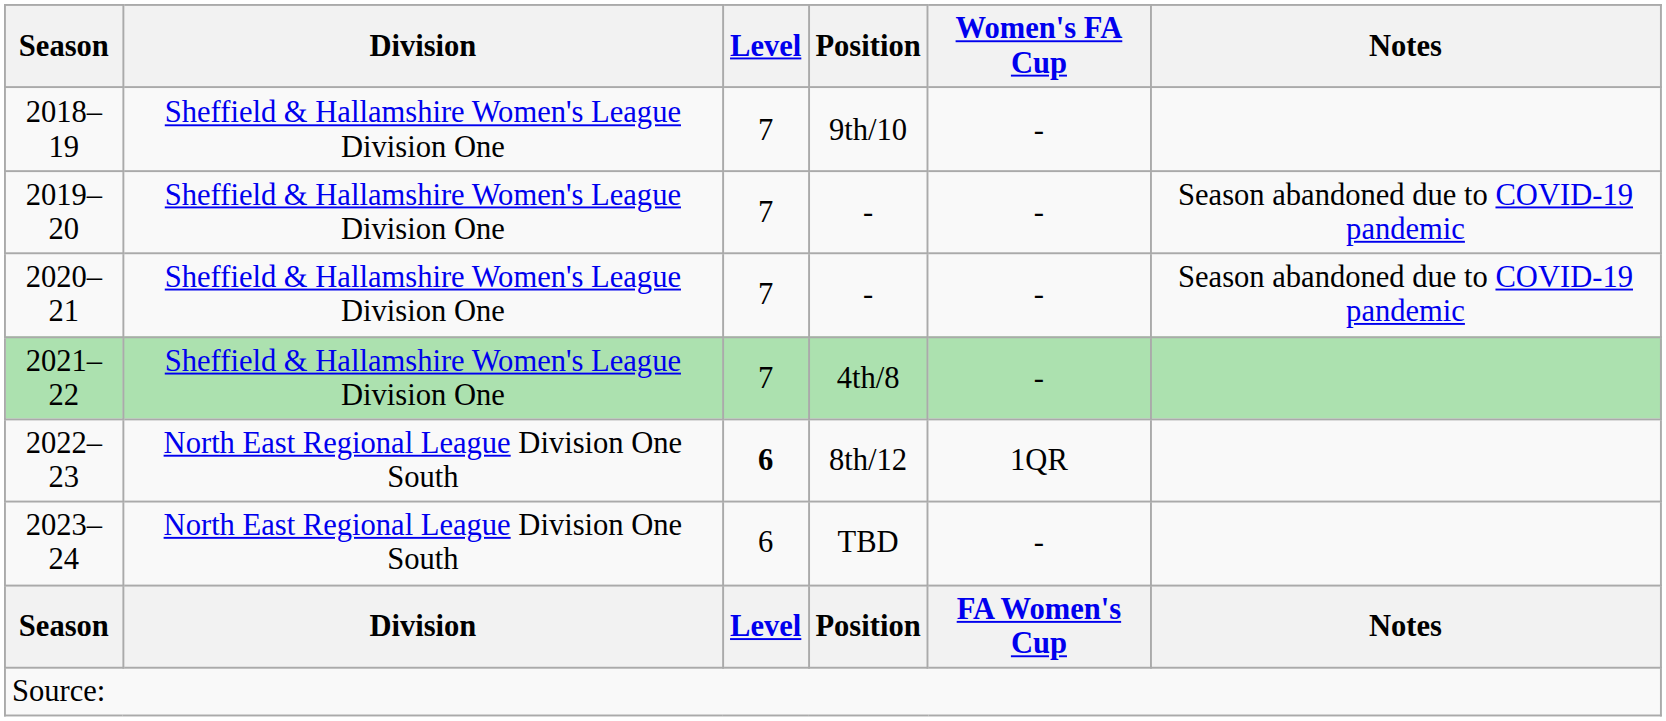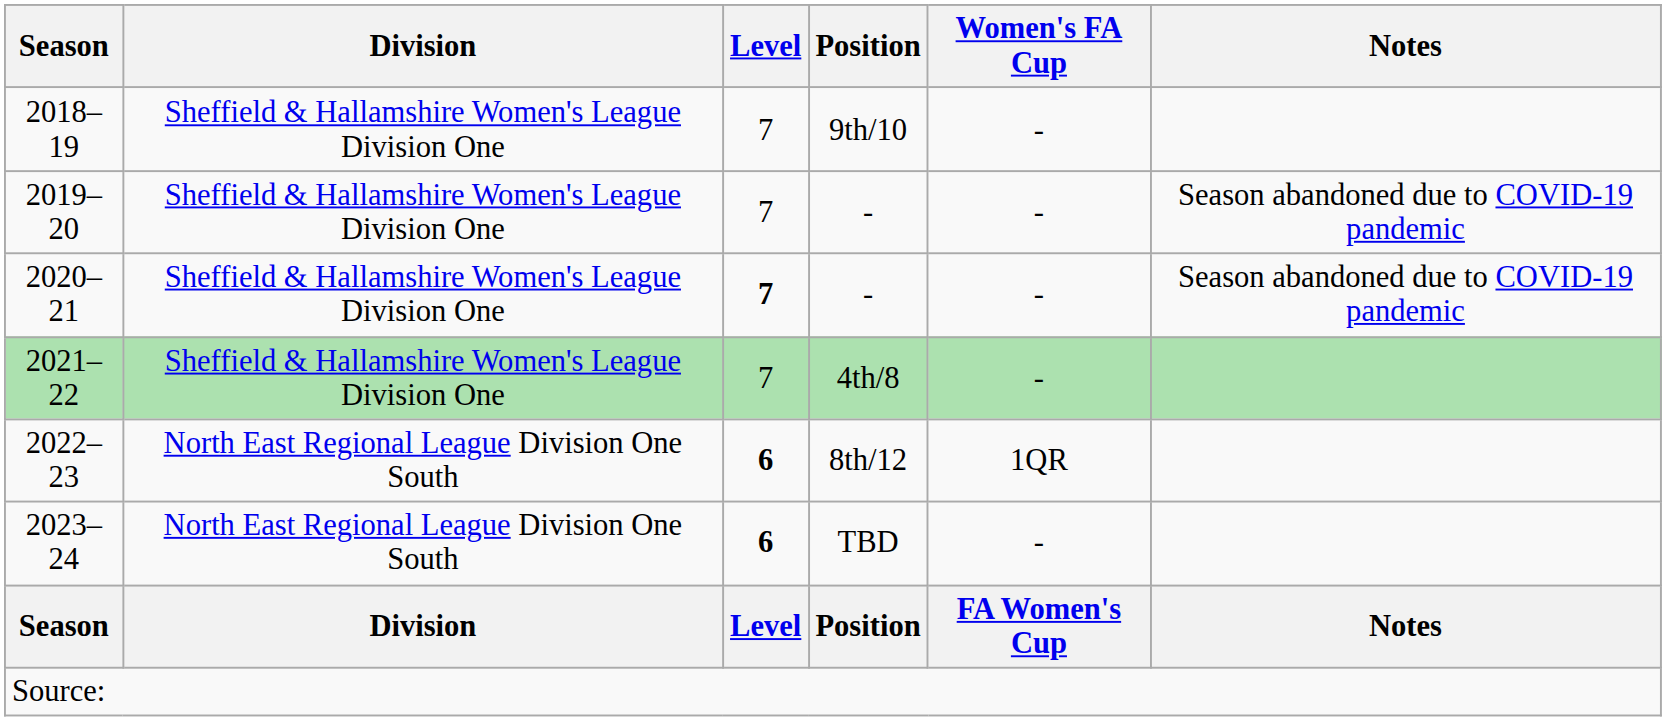(766, 294) normal -> (766, 294) bold
(766, 543) normal -> (766, 543) bold
